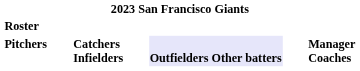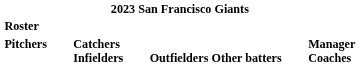(216, 58) lavender background -> (216, 58) no background
